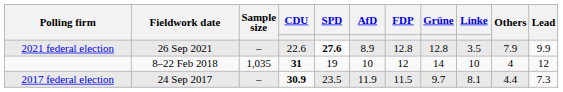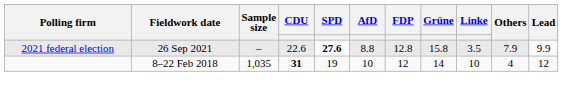(367, 48) 8.9 -> (367, 48) 8.8
(438, 48) 12.8 -> (438, 48) 15.8
- row: (68, 80)
